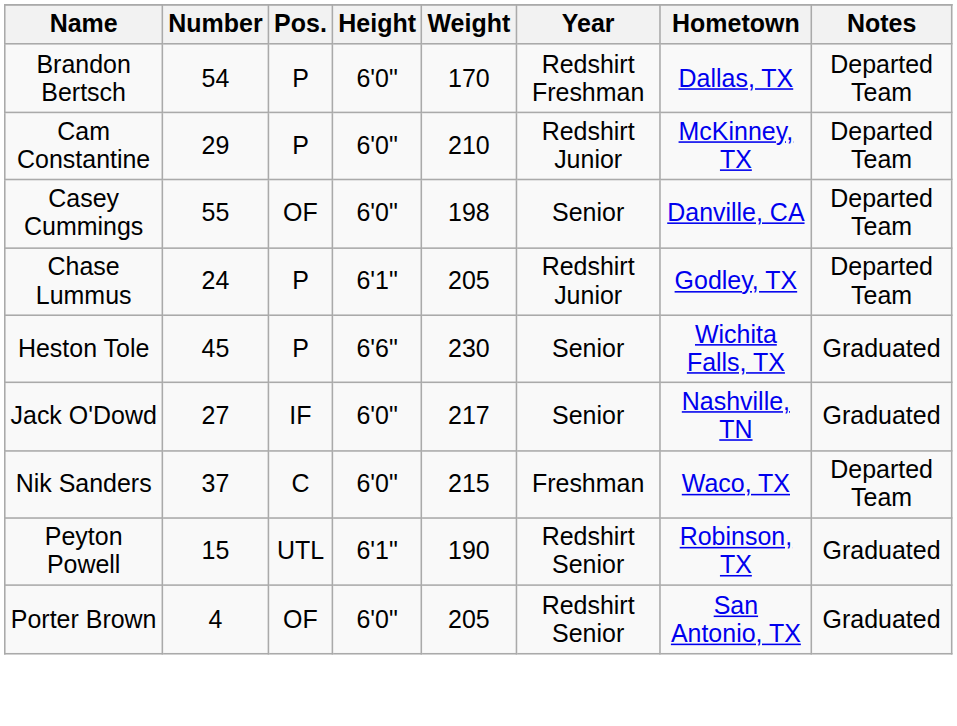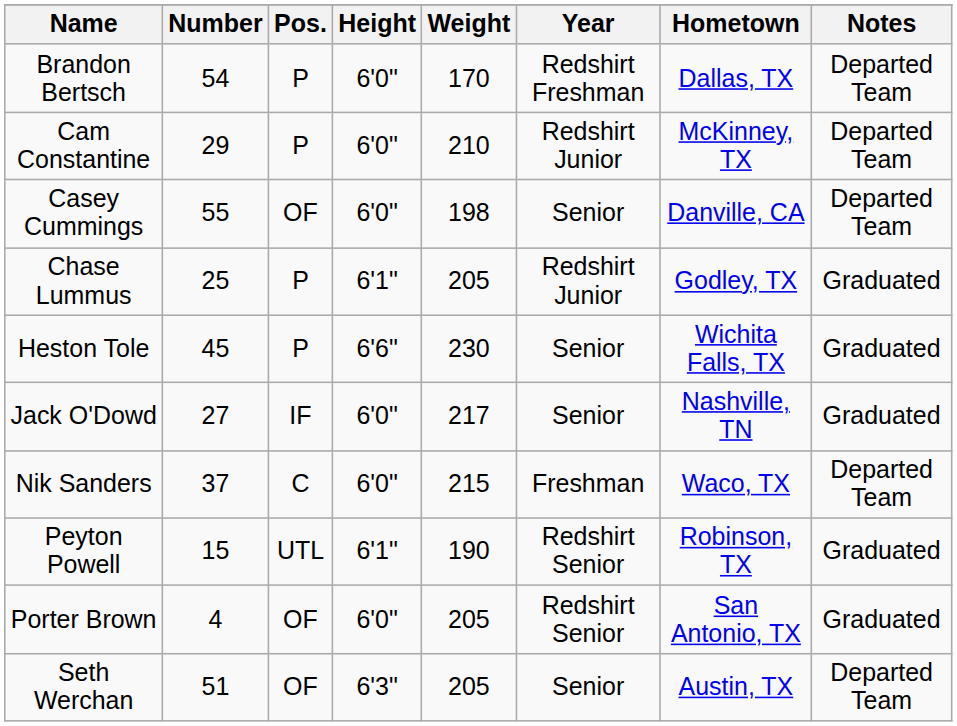(215, 280) 24 -> (215, 280) 25
(882, 280) Departed Team -> (882, 280) Graduated
+ row: (84, 686)
